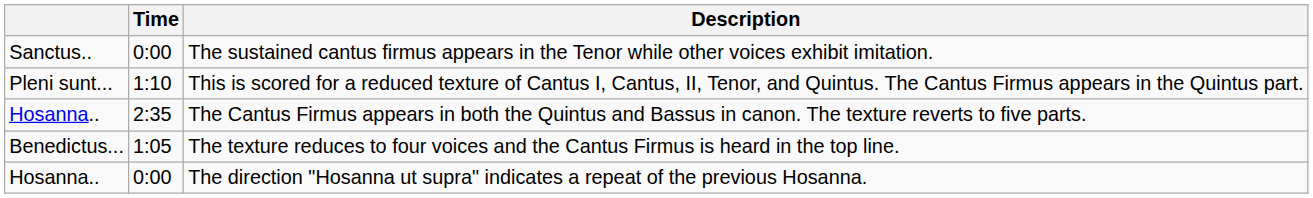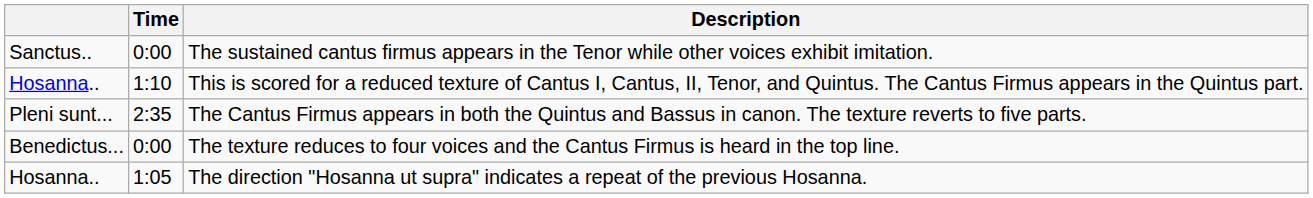(61, 83) Pleni sunt... -> (54, 83) Hosanna..
(54, 114) Hosanna.. -> (61, 114) Pleni sunt...
(152, 146) 1:05 -> (152, 146) 0:00
(152, 177) 0:00 -> (152, 177) 1:05
